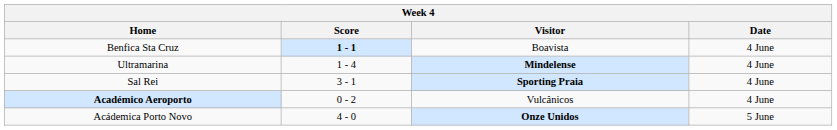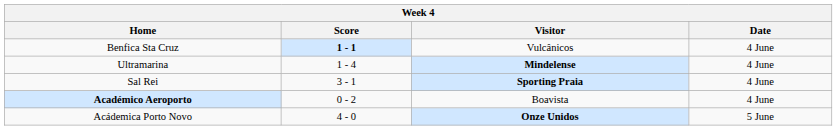(550, 47) Boavista -> (550, 47) Vulcânicos
(550, 99) Vulcânicos -> (550, 99) Boavista
